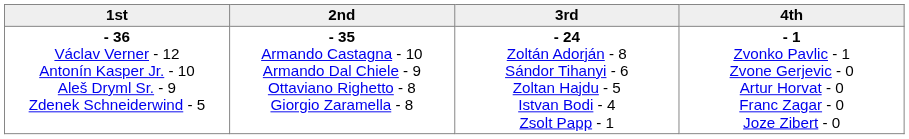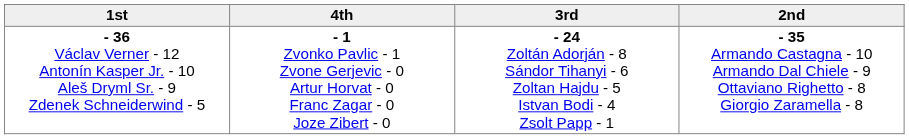columns swapped: (342, 15) <-> (792, 15)
